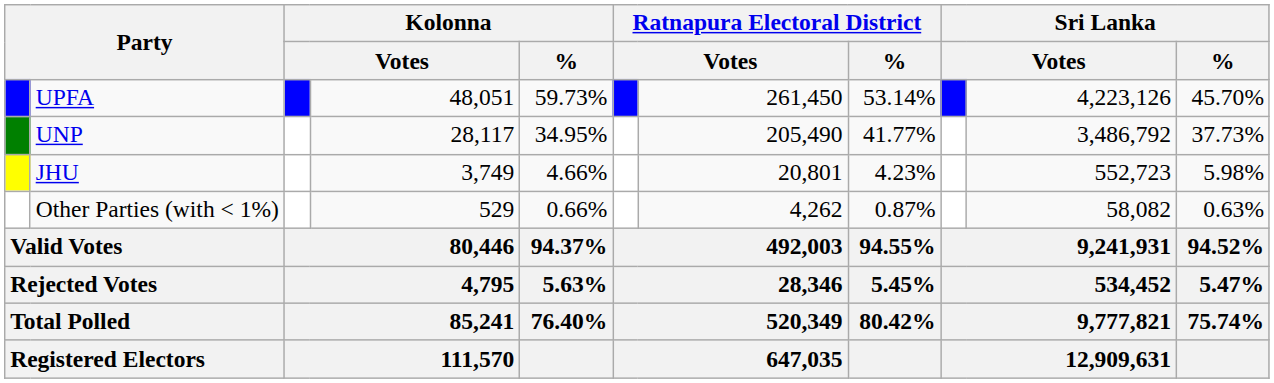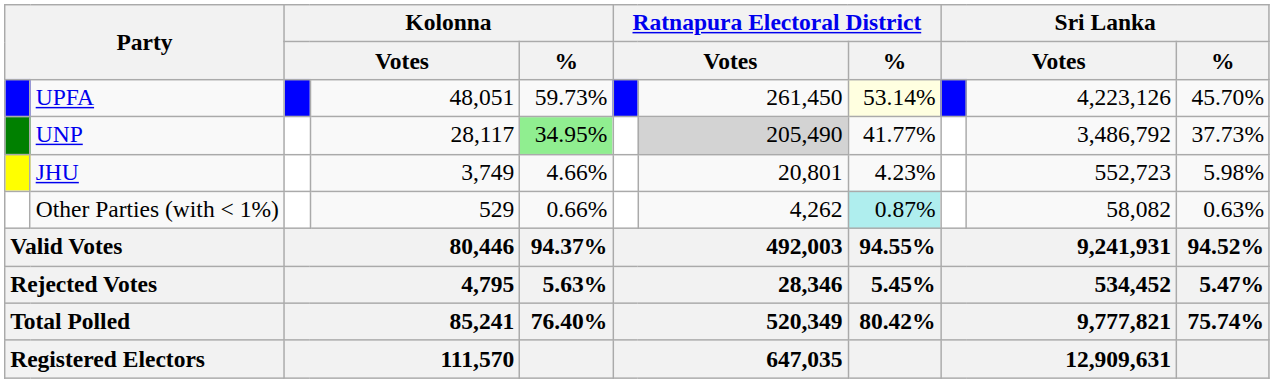(899, 97) no background -> (899, 97) lightyellow background
(571, 135) no background -> (571, 135) lightgreen background
(804, 135) no background -> (804, 135) lightgrey background
(905, 209) no background -> (905, 209) paleturquoise background
